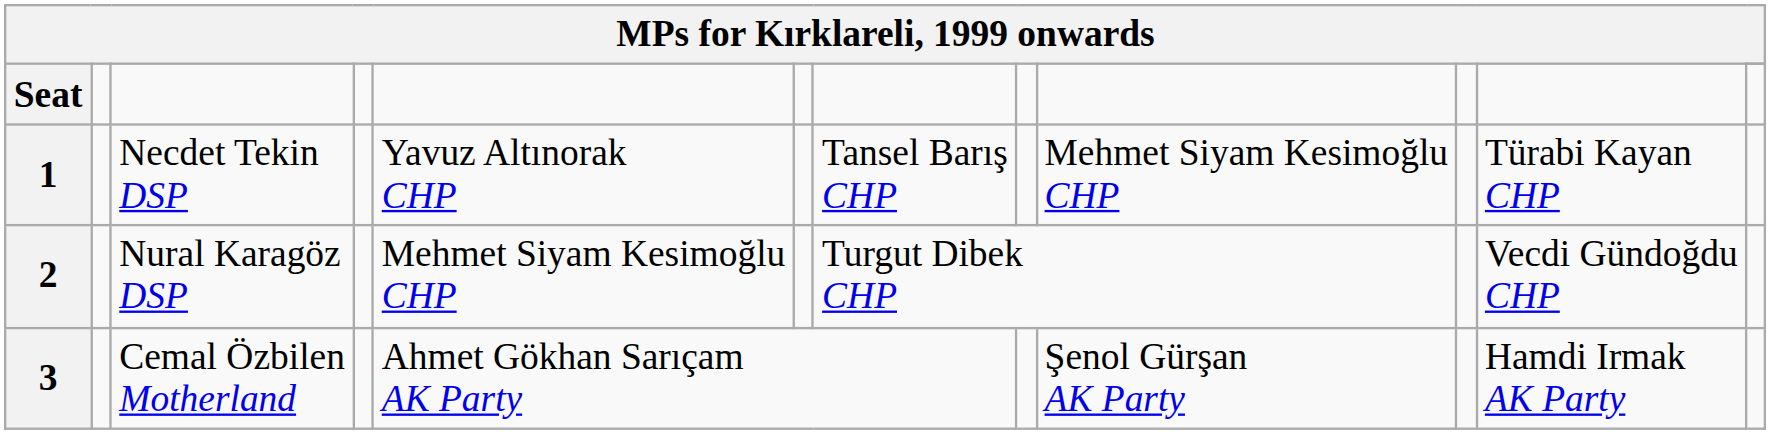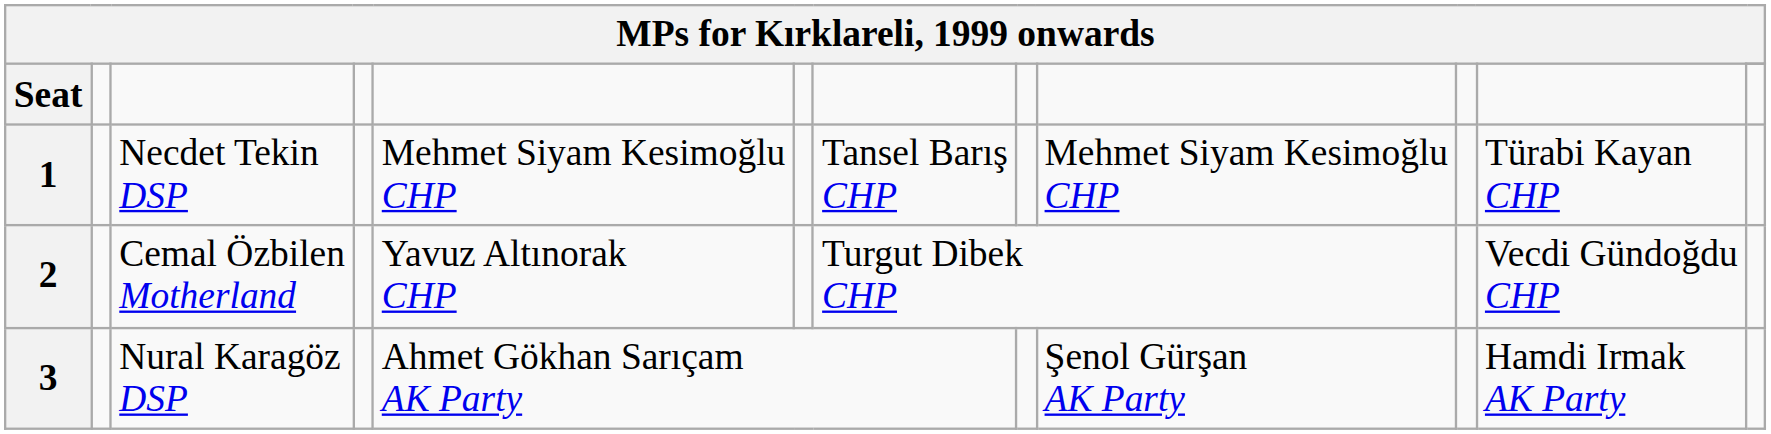(504, 174) Yavuz Altınorak CHP -> (584, 174) Mehmet Siyam Kesimoğlu CHP
(230, 275) Nural Karagöz DSP -> (232, 275) Cemal Özbilen Motherland
(584, 275) Mehmet Siyam Kesimoğlu CHP -> (504, 275) Yavuz Altınorak CHP
(232, 376) Cemal Özbilen Motherland -> (230, 376) Nural Karagöz DSP
